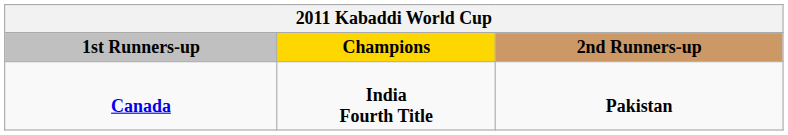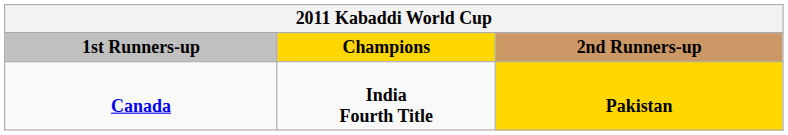(639, 105) no background -> (639, 105) gold background
